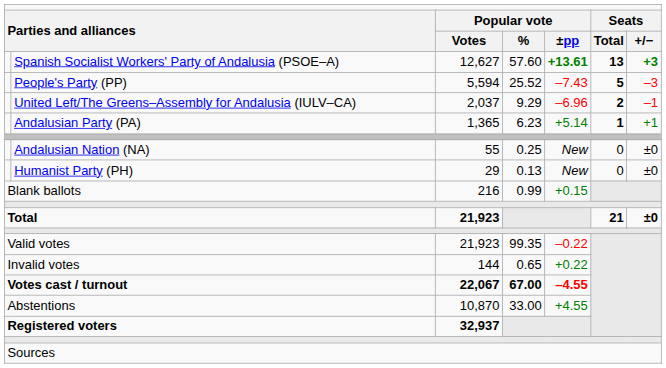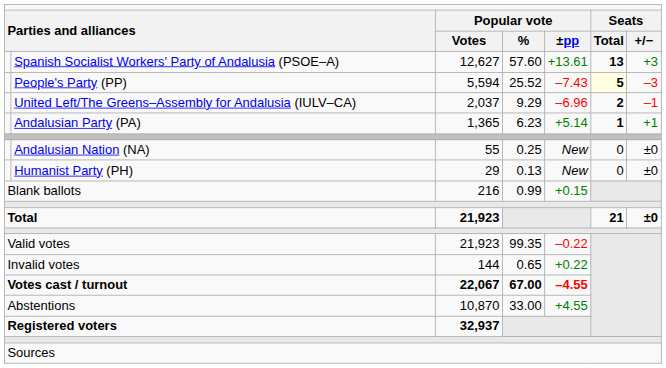(568, 61) bold -> (568, 61) normal
(651, 61) bold -> (651, 61) normal
(620, 82) no background -> (620, 82) lightyellow background
